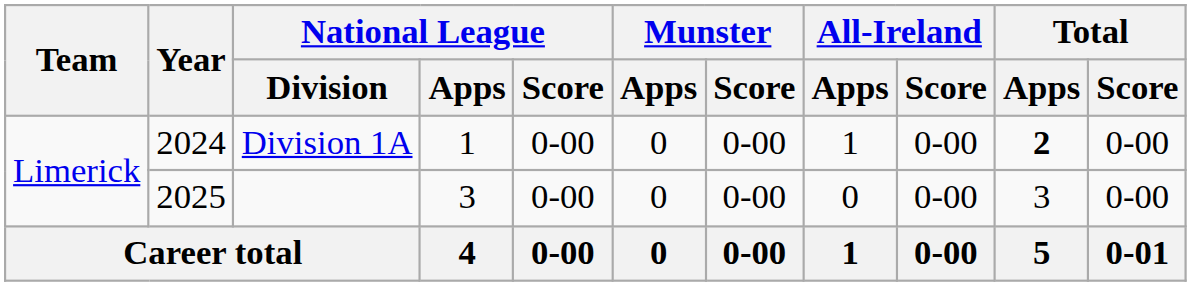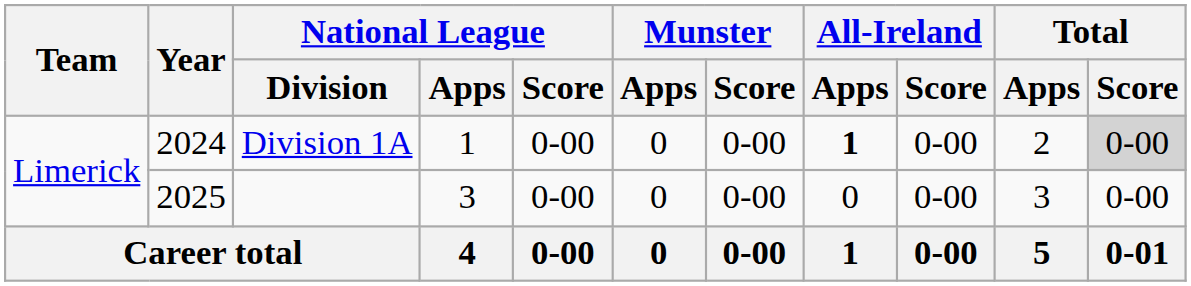(850, 142) normal -> (850, 142) bold
(1042, 142) bold -> (1042, 142) normal
(1137, 142) no background -> (1137, 142) lightgrey background
